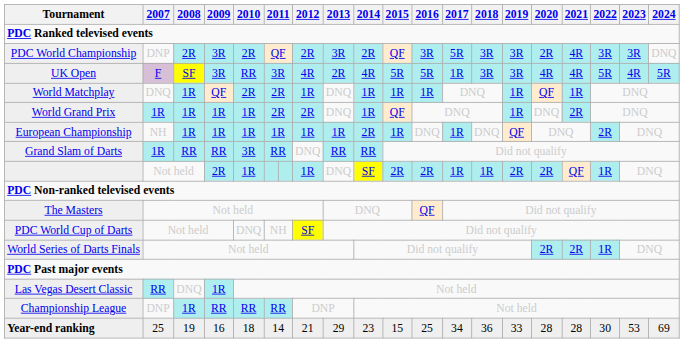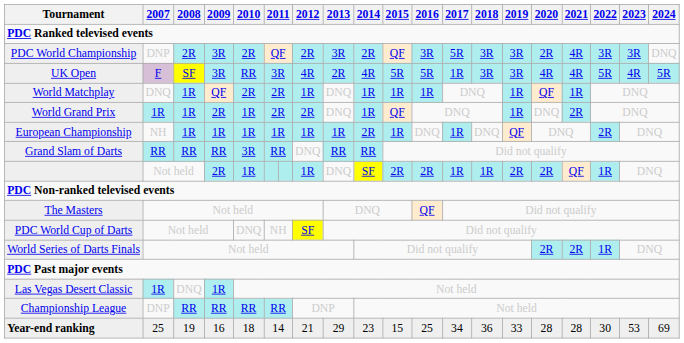(219, 112) 1R -> (219, 112) 2R
(158, 151) 1R -> (158, 151) RR
(158, 288) RR -> (158, 288) 1R
(189, 308) 1R -> (189, 308) RR
